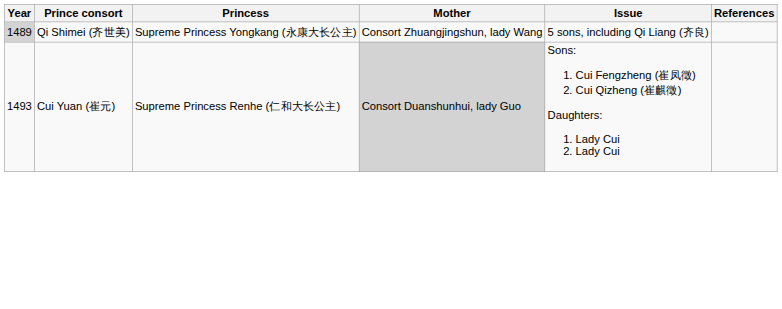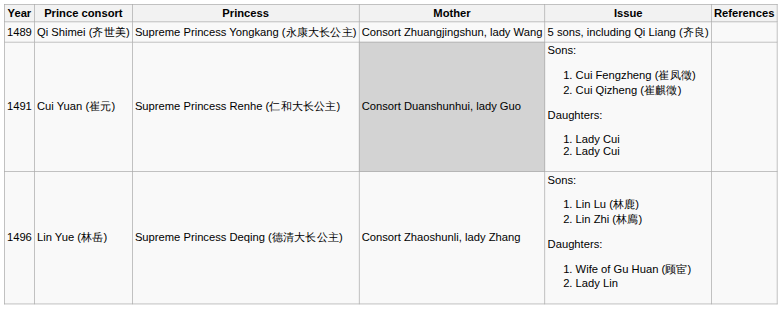(19, 32) lightgrey background -> (19, 32) no background
(19, 107) 1493 -> (19, 107) 1491
+ row: (72, 237)
